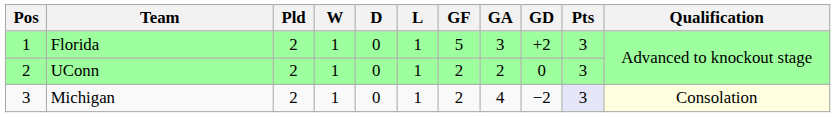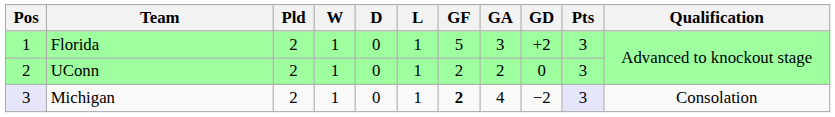(26, 97) no background -> (26, 97) lavender background
(459, 97) normal -> (459, 97) bold
(717, 97) lightyellow background -> (717, 97) no background
